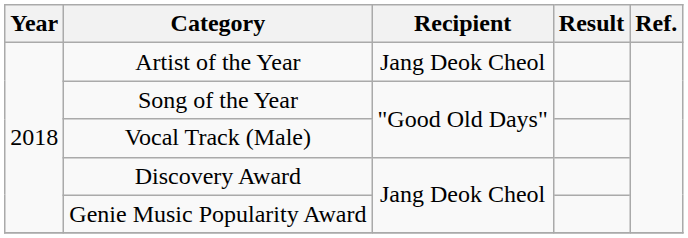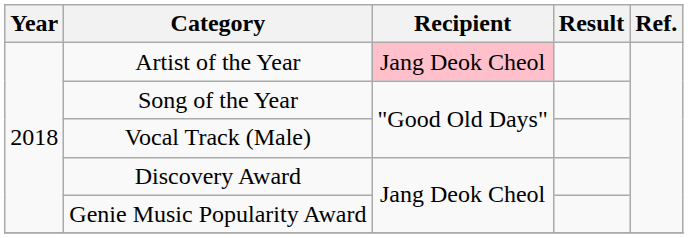(463, 61) no background -> (463, 61) pink background
